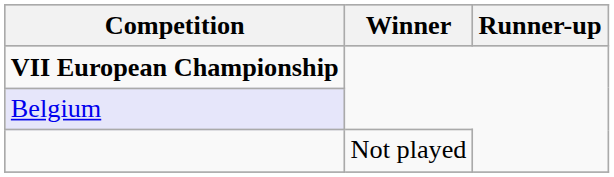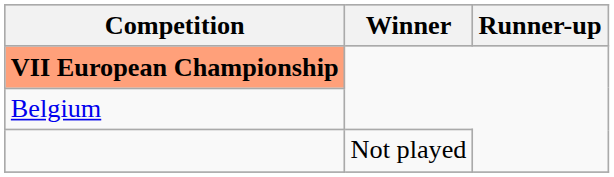(175, 66) no background -> (175, 66) lightsalmon background
(56, 108) lavender background -> (56, 108) no background
